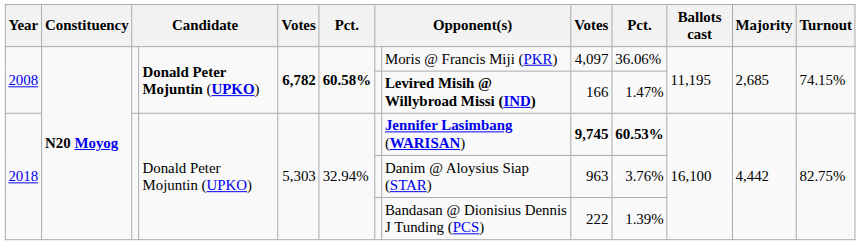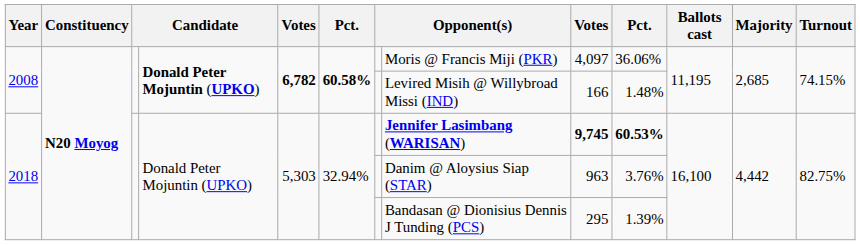(460, 92) bold -> (471, 92) normal
(644, 92) 1.47% -> (644, 92) 1.48%
(597, 218) 222 -> (597, 218) 295
